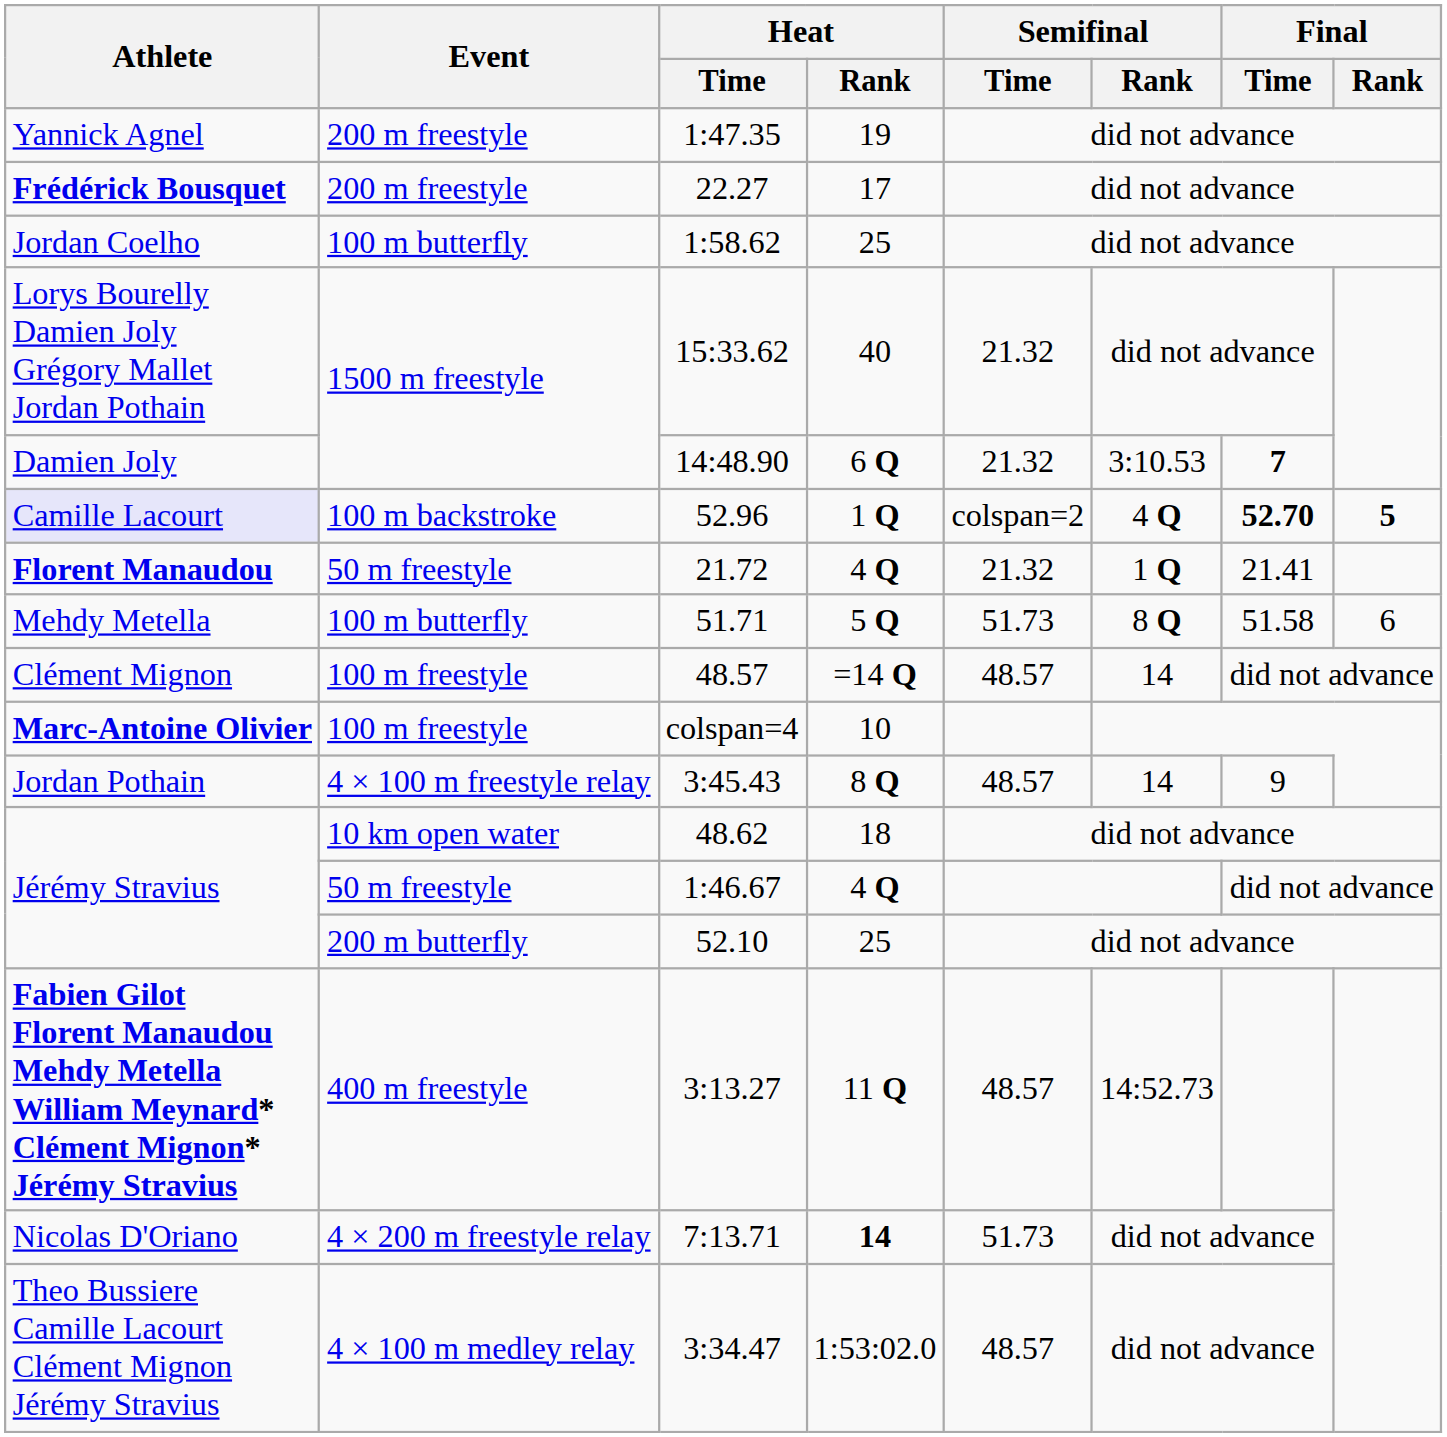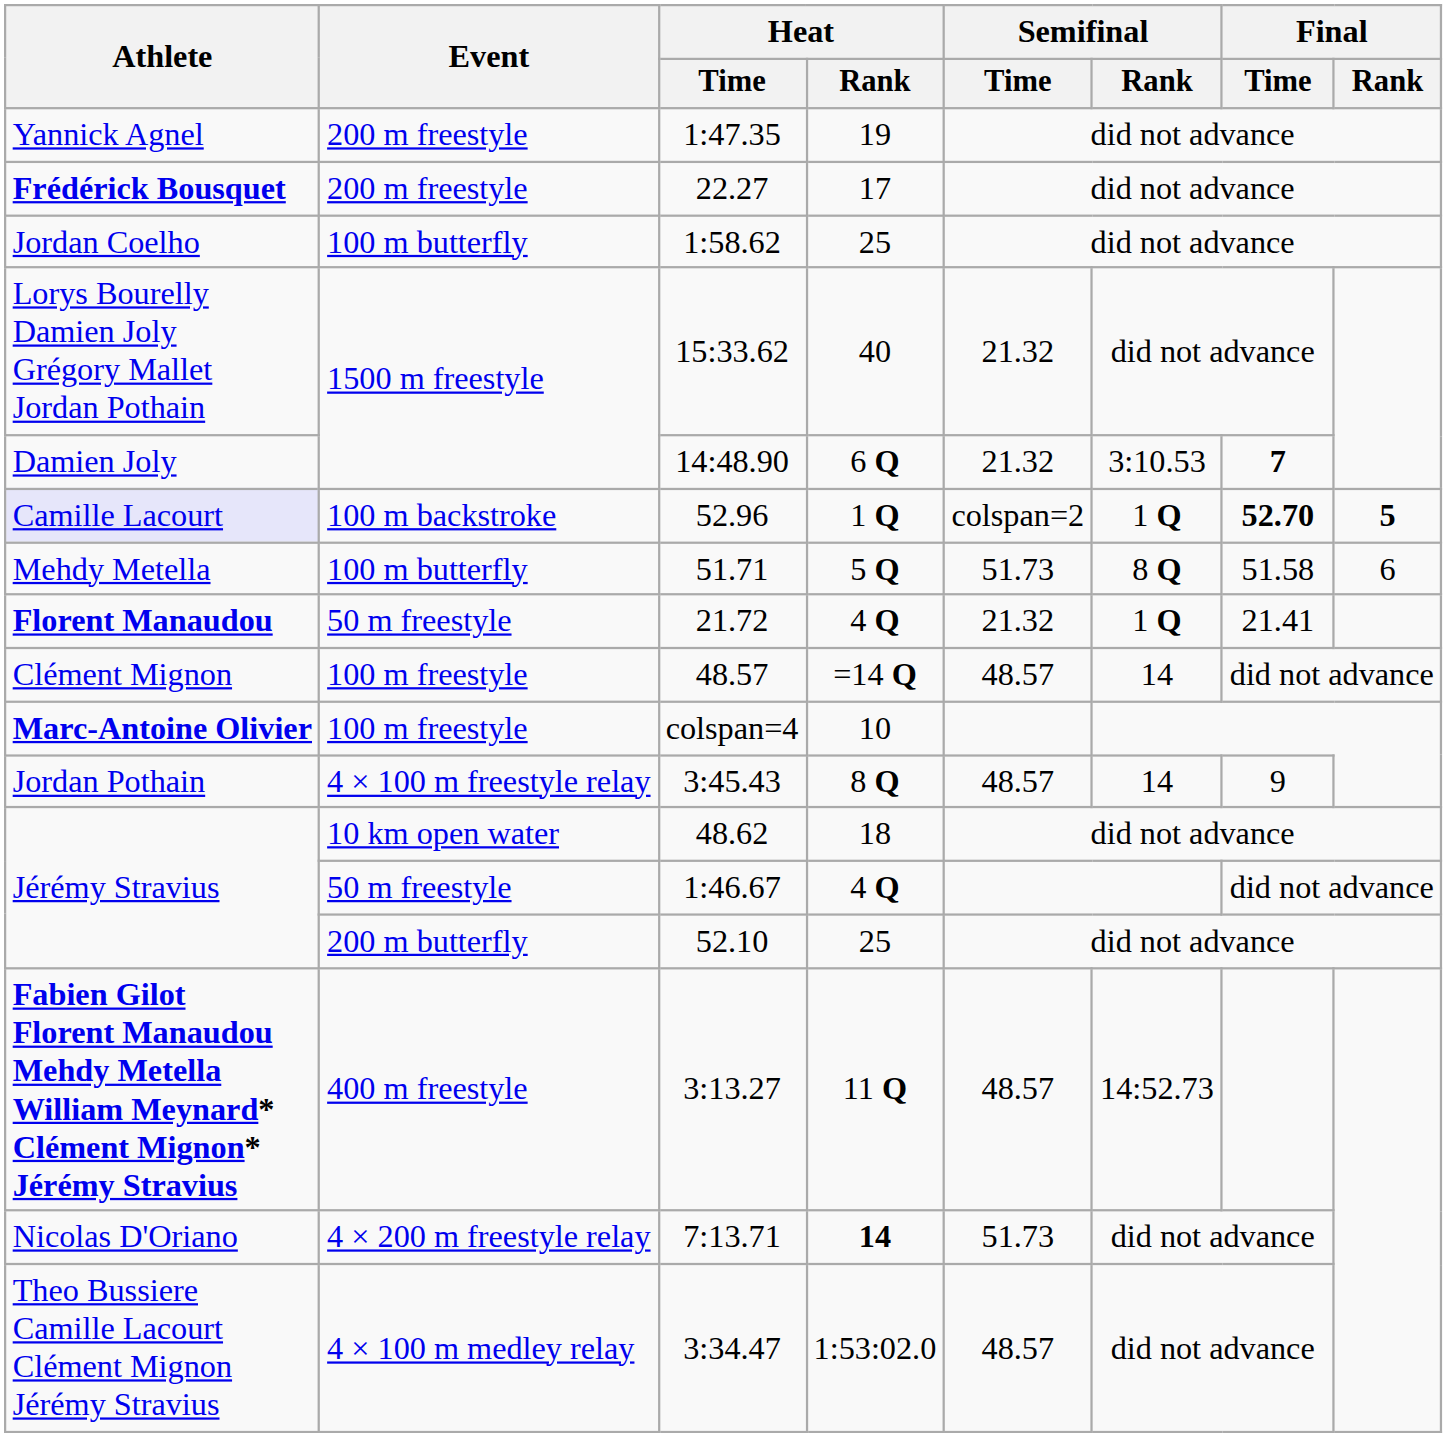(1157, 515) 4 Q -> (1157, 515) 1 Q
rows swapped: (732, 568) <-> (732, 621)
